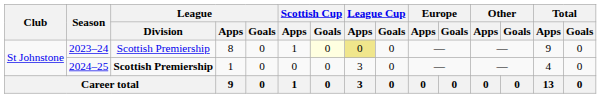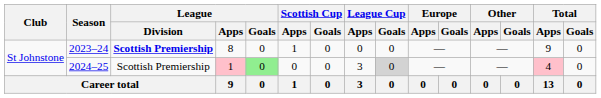(163, 48) normal -> (163, 48) bold
(327, 48) lightyellow background -> (327, 48) no background
(360, 48) khaki background -> (360, 48) no background
(163, 66) bold -> (163, 66) normal
(231, 66) no background -> (231, 66) pink background
(262, 66) no background -> (262, 66) lightgreen background
(392, 66) no background -> (392, 66) lightgrey background
(548, 66) no background -> (548, 66) pink background
